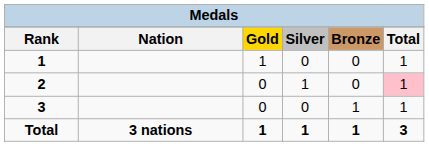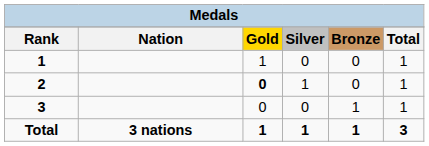(262, 84) normal -> (262, 84) bold
(403, 84) pink background -> (403, 84) no background
